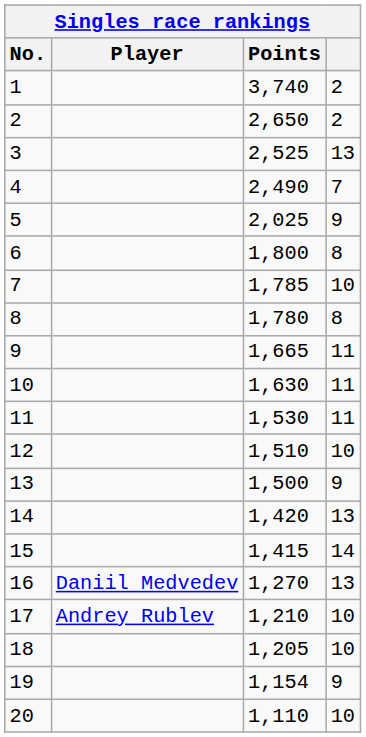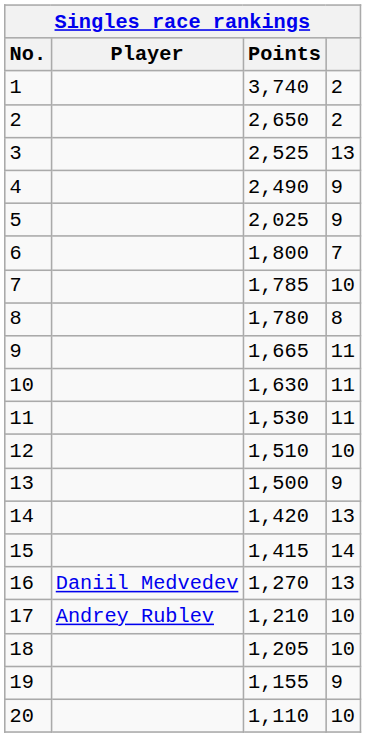(337, 187) 7 -> (337, 187) 9
(337, 253) 8 -> (337, 253) 7
(278, 683) 1,154 -> (278, 683) 1,155
